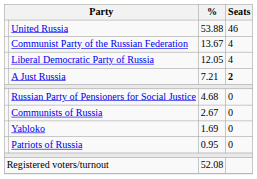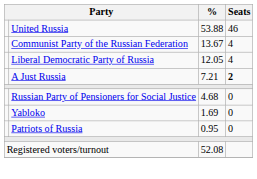- row: (57, 113)
